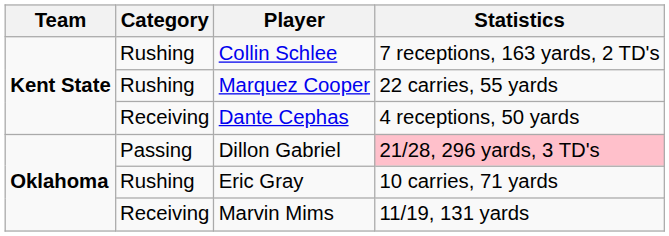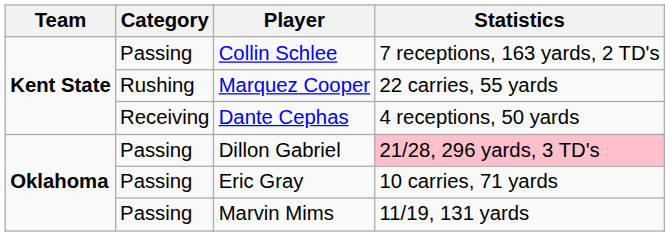(157, 53) Rushing -> (156, 53) Passing
(157, 182) Rushing -> (156, 182) Passing
(165, 214) Receiving -> (156, 214) Passing
